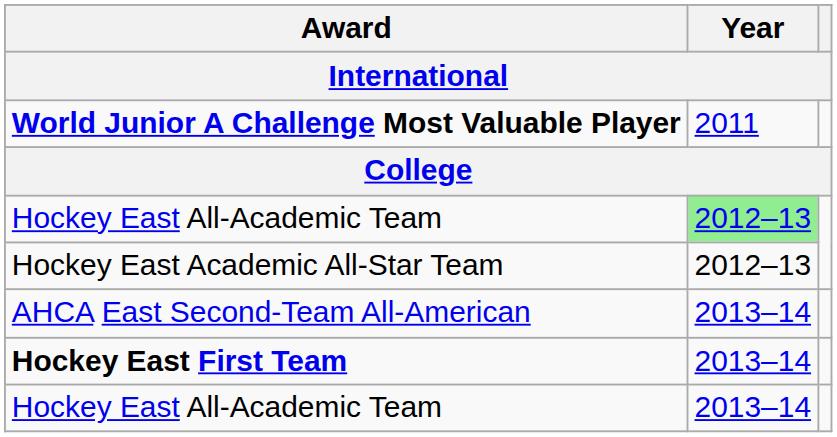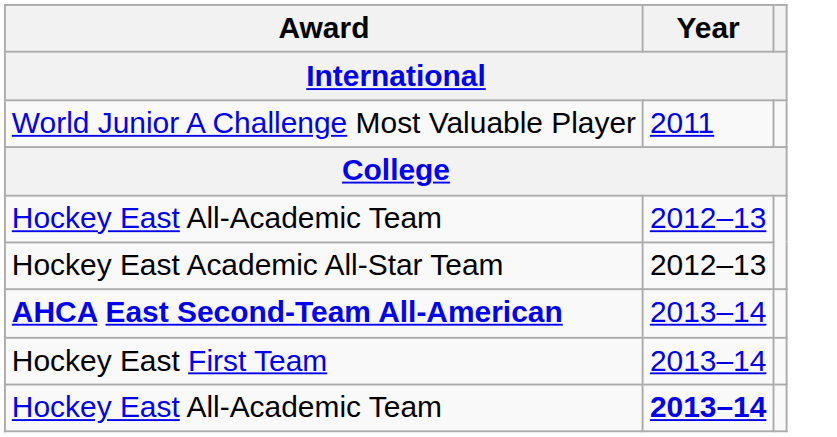(346, 123) bold -> (324, 123) normal
(753, 218) lightgreen background -> (708, 218) no background
(271, 312) normal -> (287, 312) bold
(180, 360) bold -> (170, 360) normal
(753, 407) normal -> (708, 407) bold
